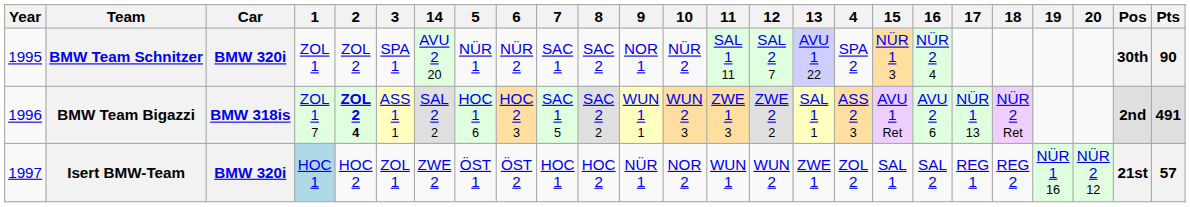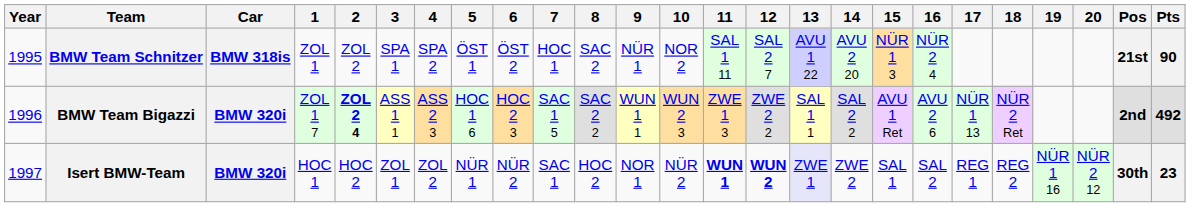columns swapped: (853, 16) <-> (434, 16)
(250, 57) BMW 320i -> (250, 57) BMW 318is
(475, 57) NÜR 1 -> (472, 57) ÖST 1
(517, 57) NÜR 2 -> (513, 57) ÖST 2
(558, 57) SAC 1 -> (554, 57) HOC 1
(641, 57) NOR 1 -> (638, 57) NÜR 1
(685, 57) NÜR 2 -> (681, 57) NOR 2
(1133, 57) 30th -> (1133, 57) 21st
(250, 115) BMW 318is -> (250, 115) BMW 320i
(1168, 115) 491 -> (1168, 115) 492
(315, 172) lightblue background -> (315, 172) no background
(475, 172) ÖST 1 -> (472, 172) NÜR 1
(517, 172) ÖST 2 -> (513, 172) NÜR 2
(558, 172) HOC 1 -> (554, 172) SAC 1
(641, 172) NÜR 1 -> (638, 172) NOR 1
(685, 172) NOR 2 -> (681, 172) NÜR 2
(728, 172) normal -> (725, 172) bold
(772, 172) normal -> (768, 172) bold
(814, 172) no background -> (811, 172) lavender background
(1133, 172) 21st -> (1133, 172) 30th
(1168, 172) 57 -> (1168, 172) 23
